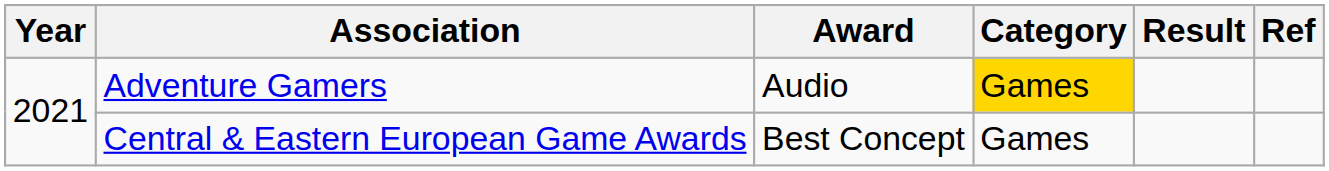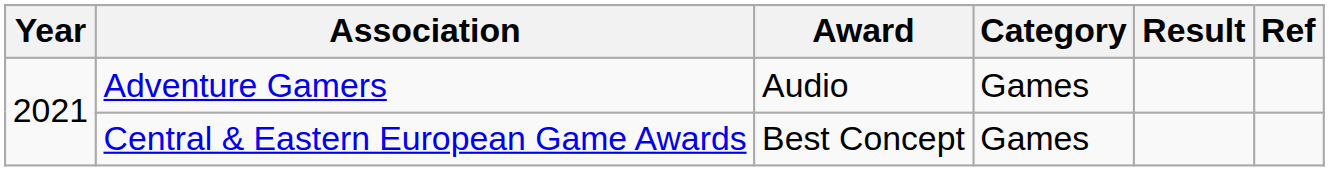(1035, 84) gold background -> (1035, 84) no background
